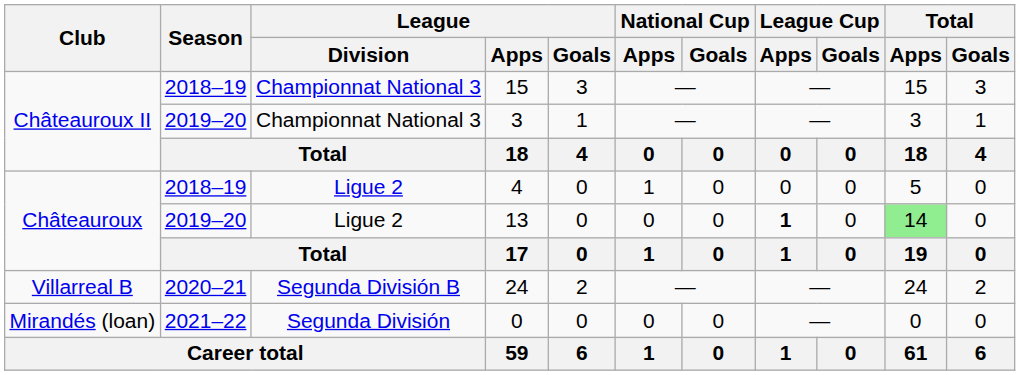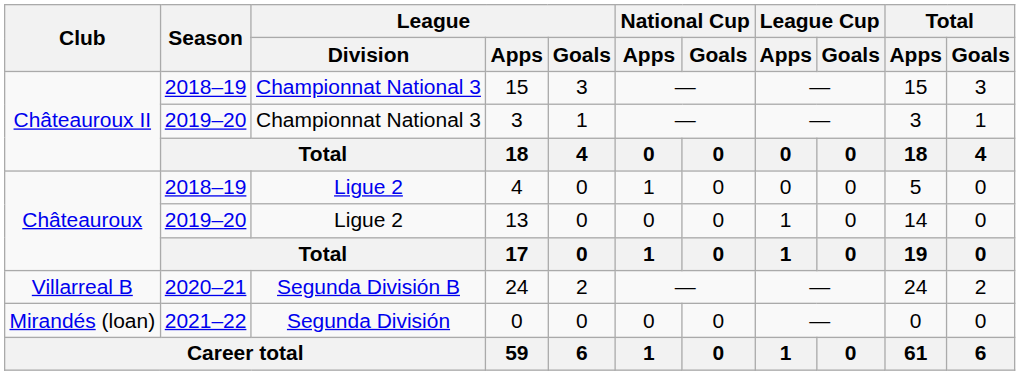(786, 220) bold -> (786, 220) normal
(916, 220) lightgreen background -> (916, 220) no background
